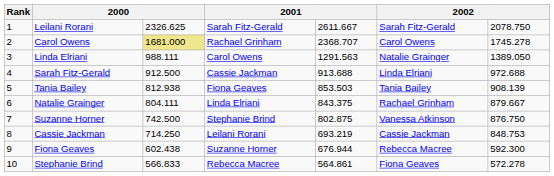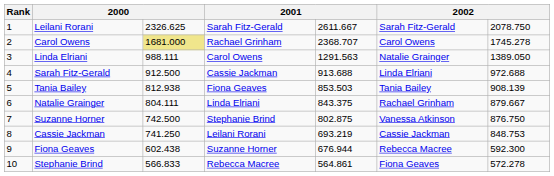(163, 133) 714.250 -> (163, 133) 741.250
